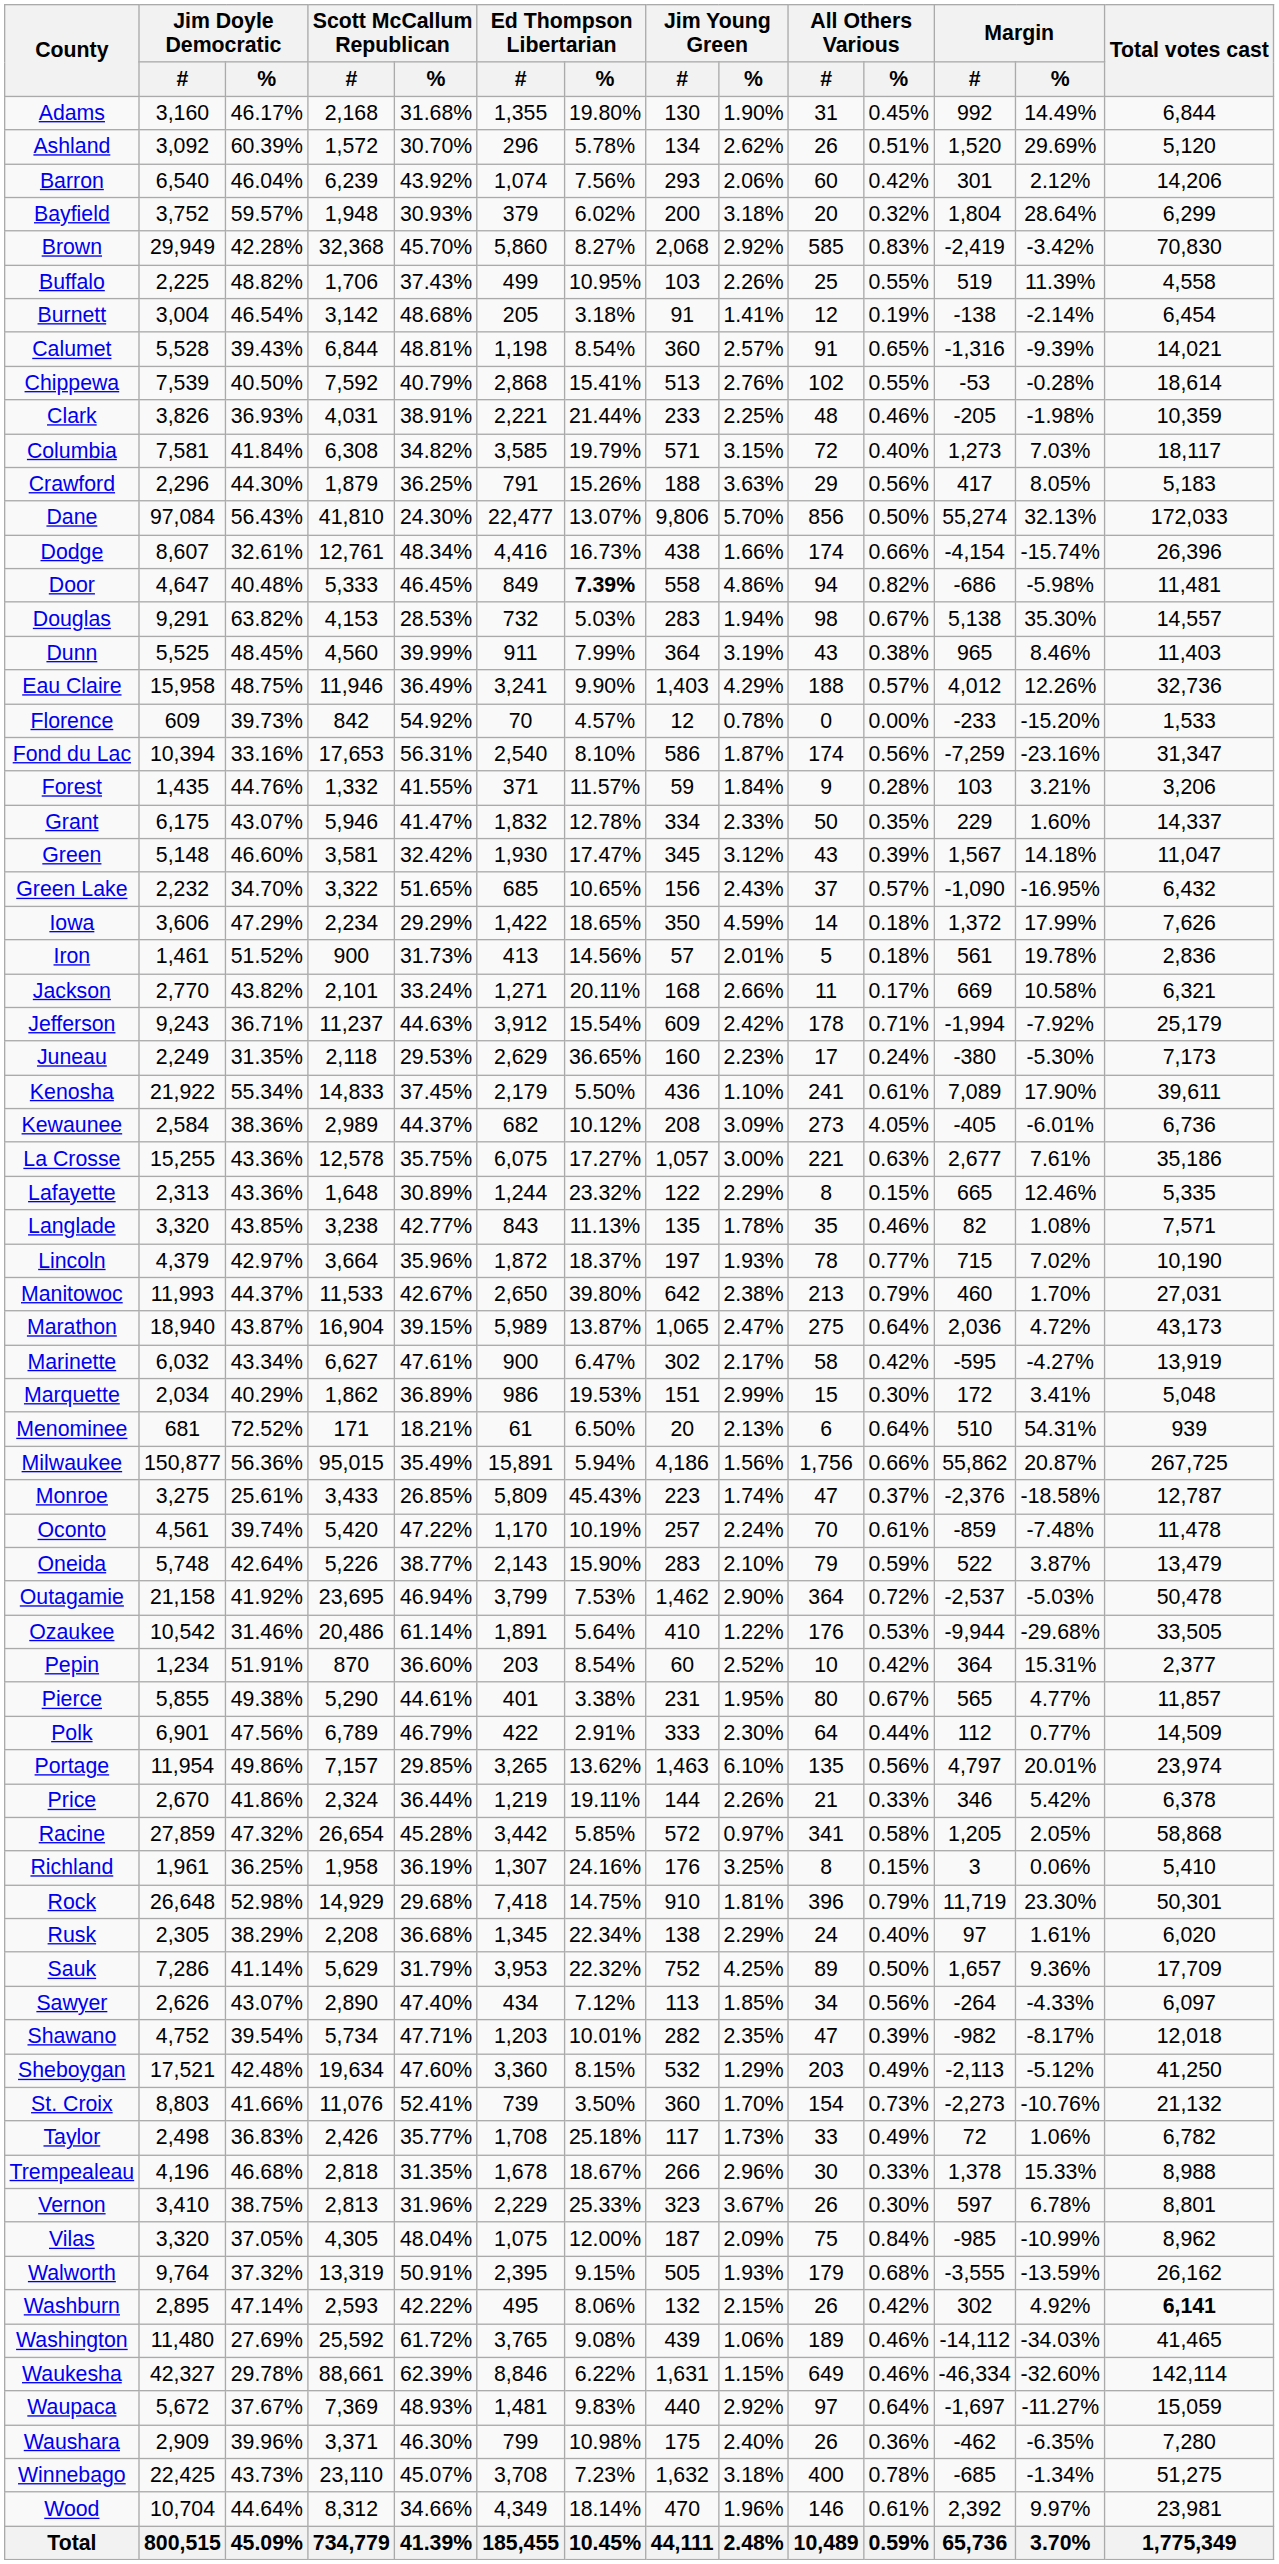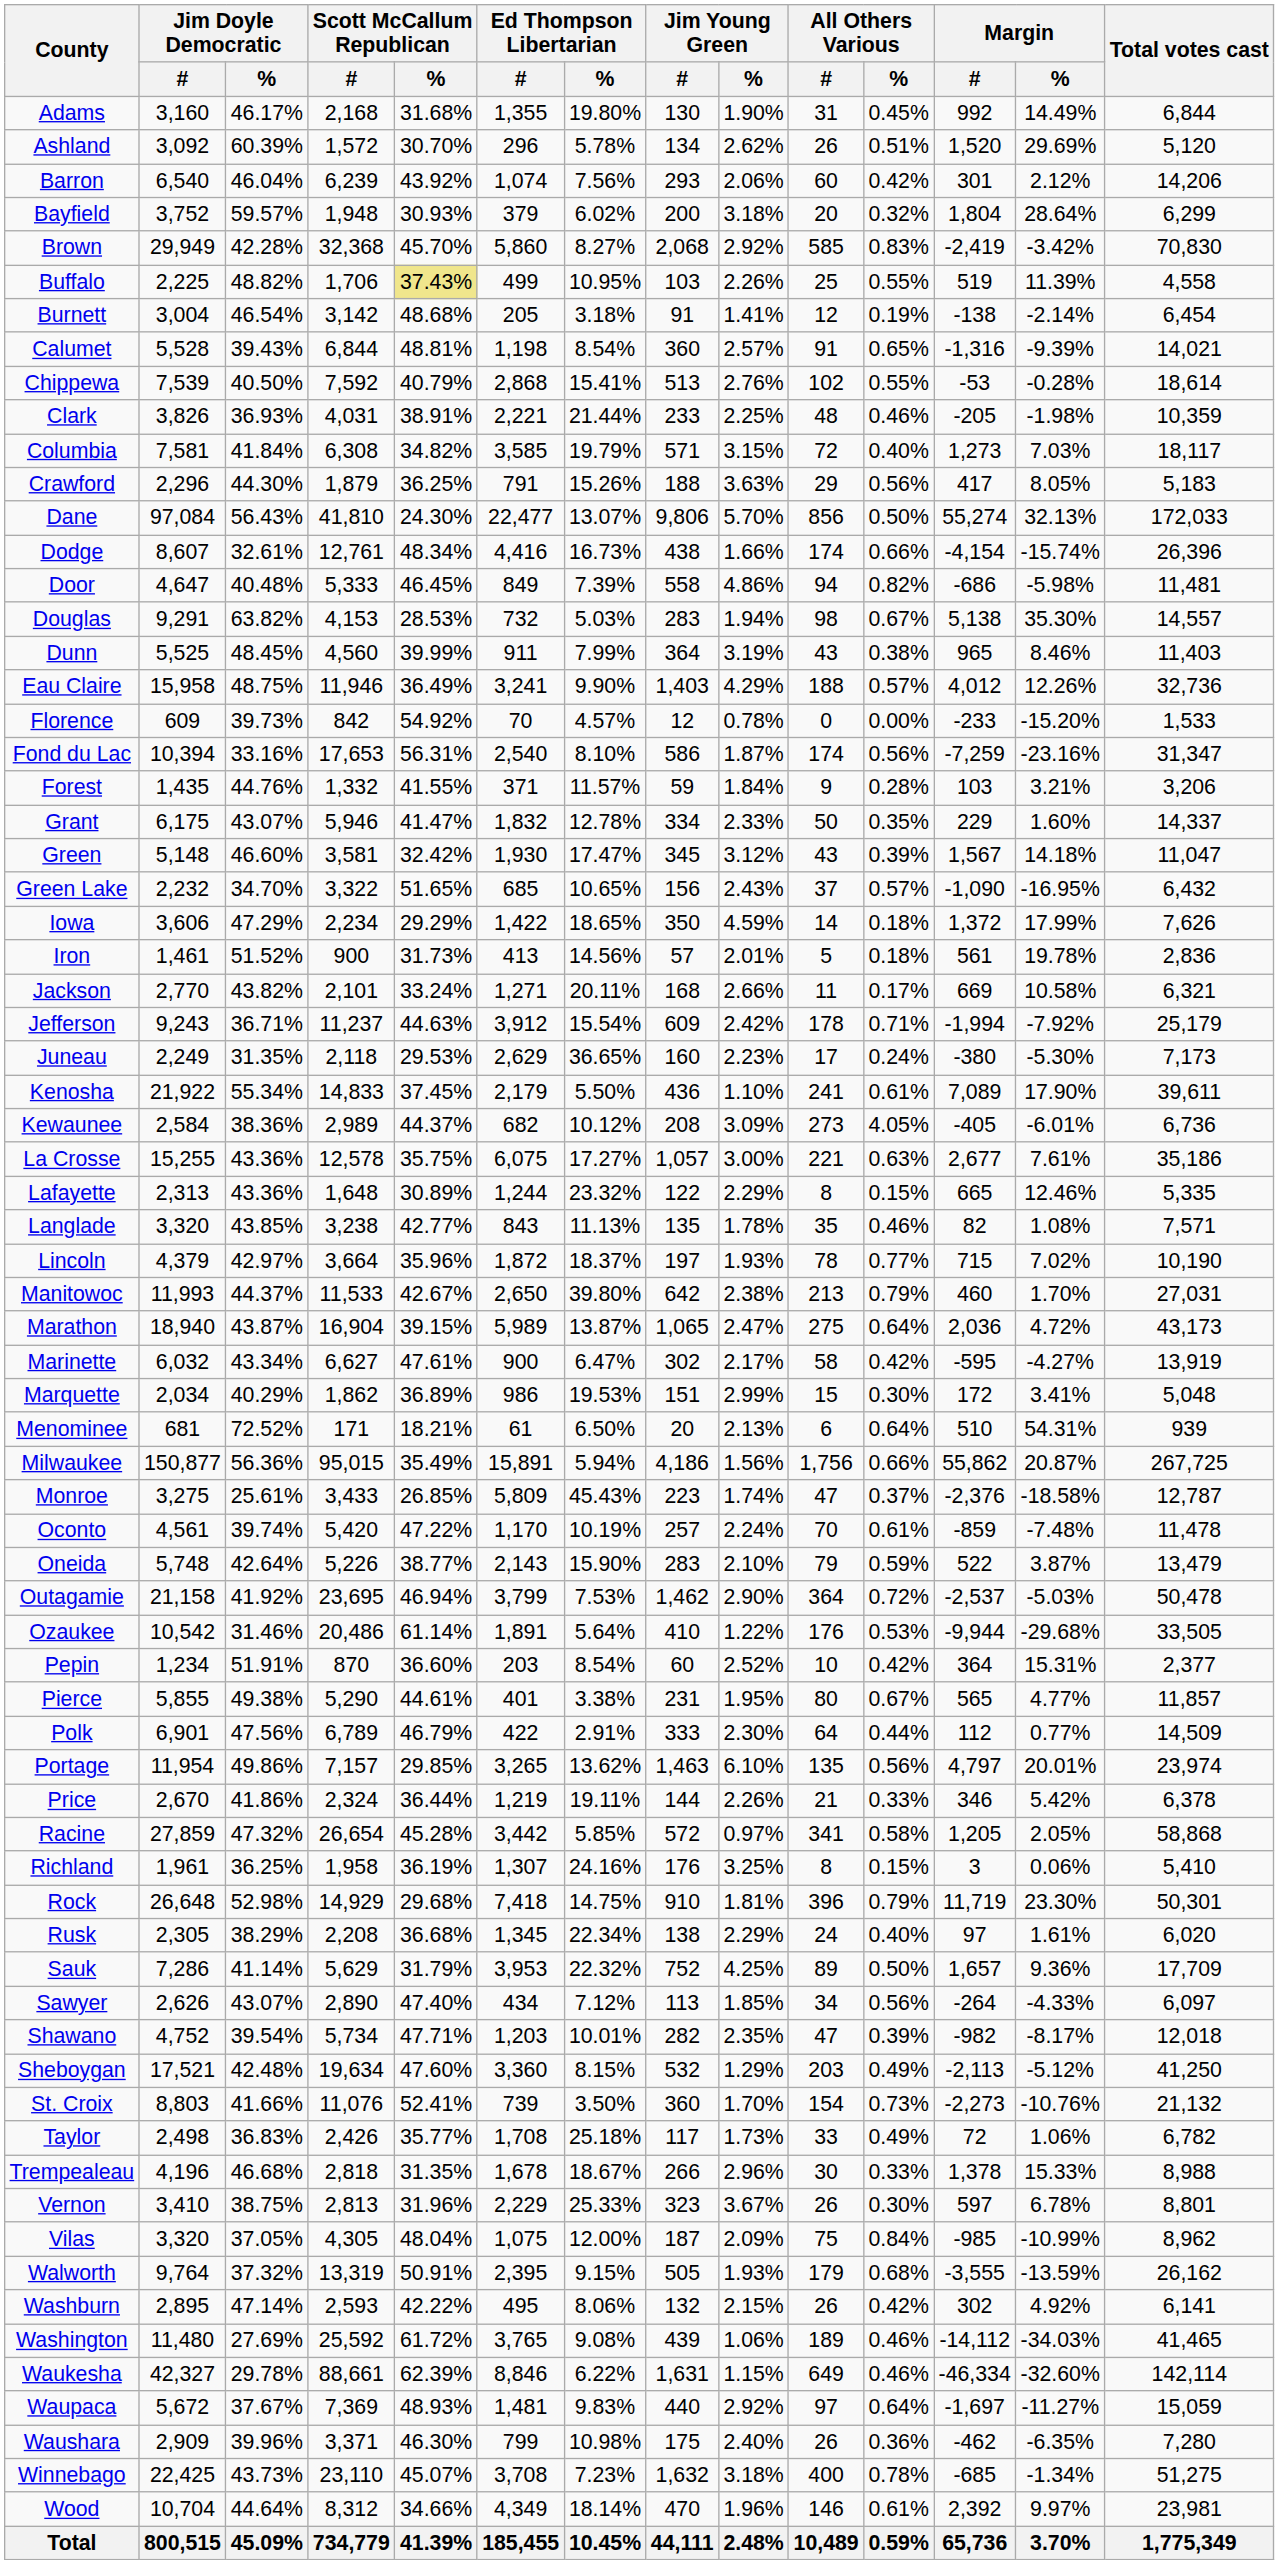(436, 281) no background -> (436, 281) khaki background
(605, 585) bold -> (605, 585) normal
(1189, 2306) bold -> (1189, 2306) normal
